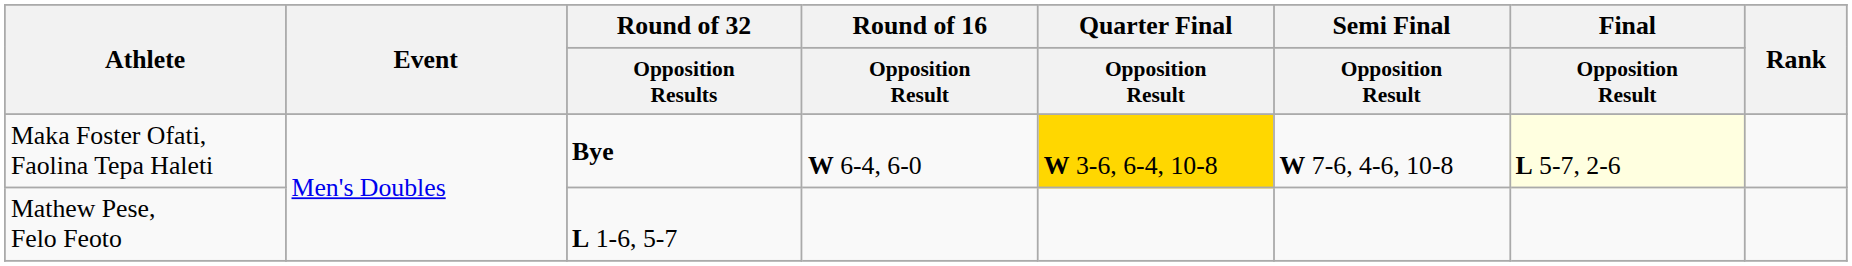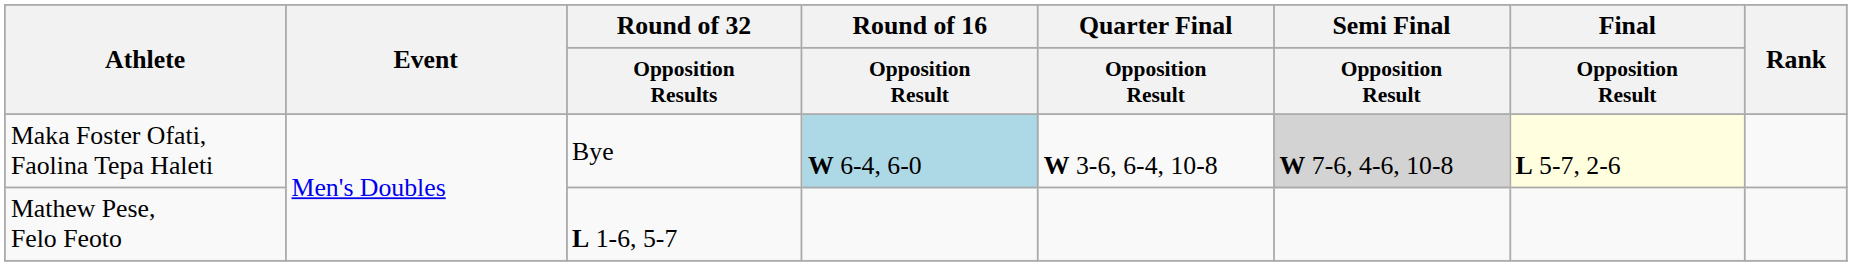(593, 151) bold -> (593, 151) normal
(865, 166) no background -> (865, 166) lightblue background
(1131, 166) gold background -> (1131, 166) no background
(1367, 166) no background -> (1367, 166) lightgrey background
